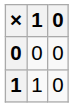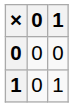columns swapped: (58, 20) <-> (37, 20)
